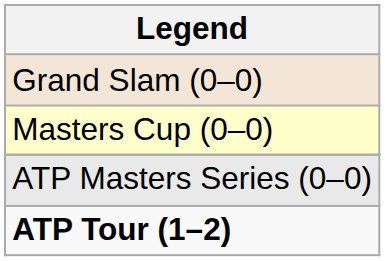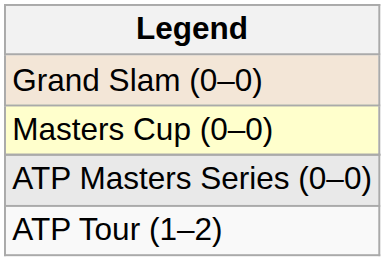(122, 229) bold -> (117, 229) normal
